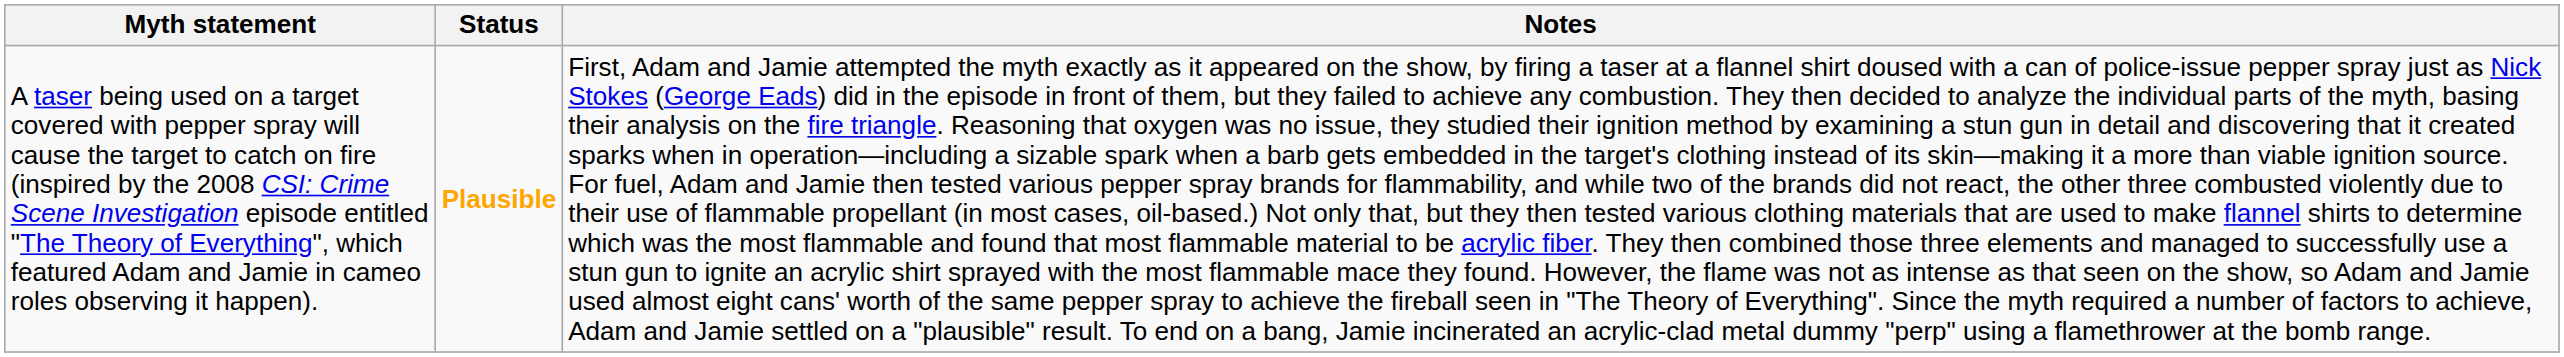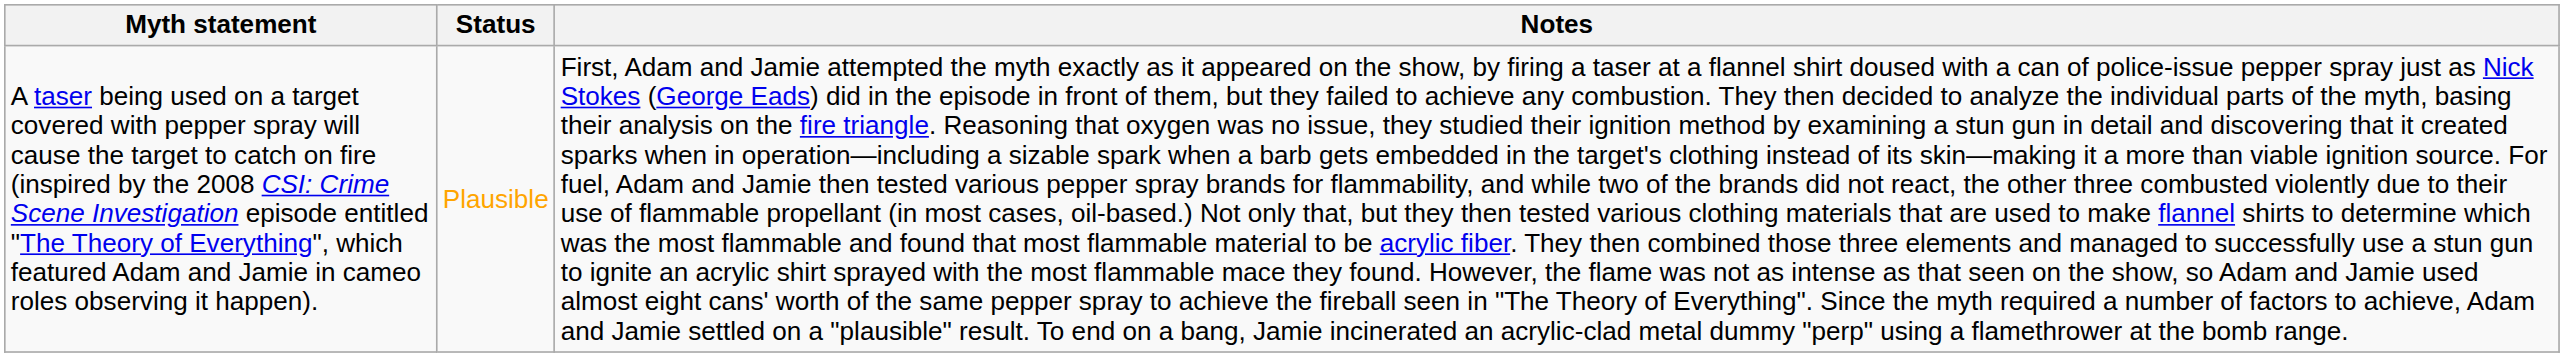(499, 198) bold -> (496, 198) normal
